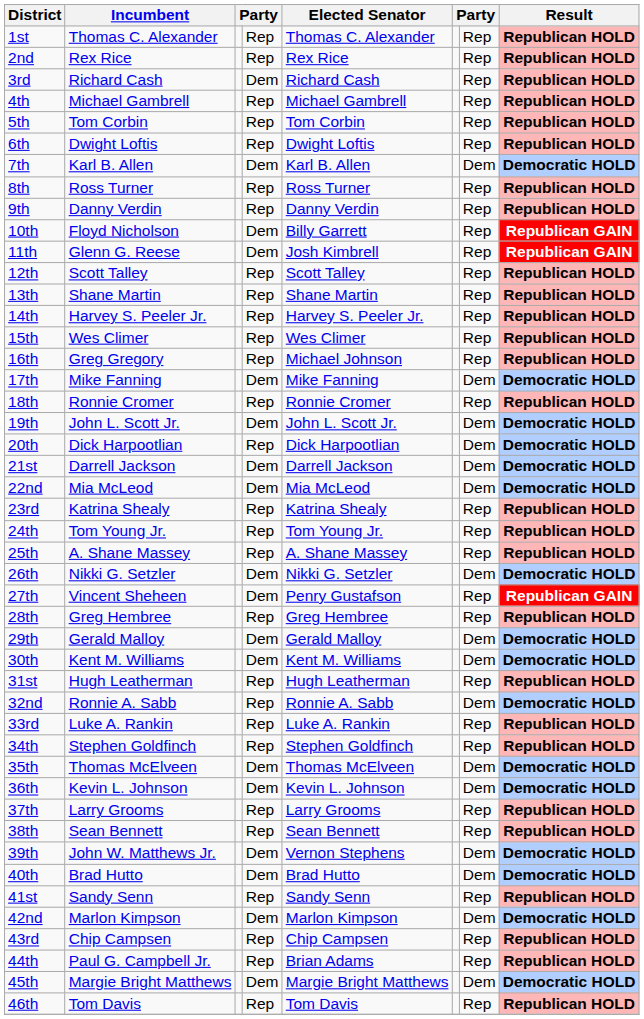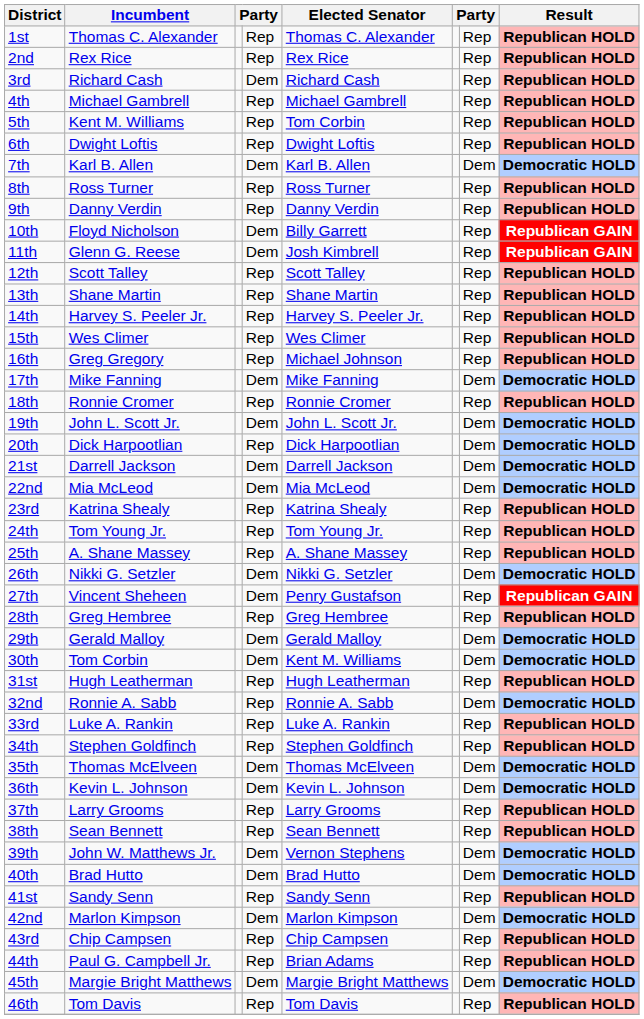(108, 122) Tom Corbin -> (126, 122) Kent M. Williams
(126, 659) Kent M. Williams -> (108, 659) Tom Corbin
